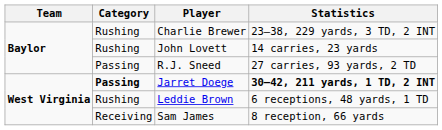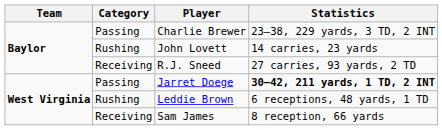(117, 31) Rushing -> (117, 31) Passing
(117, 65) Passing -> (124, 65) Receiving
(117, 82) bold -> (117, 82) normal
